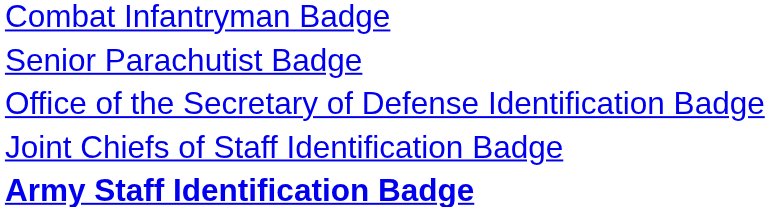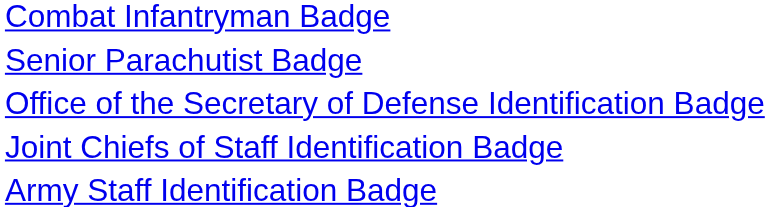(240, 190) bold -> (221, 190) normal
